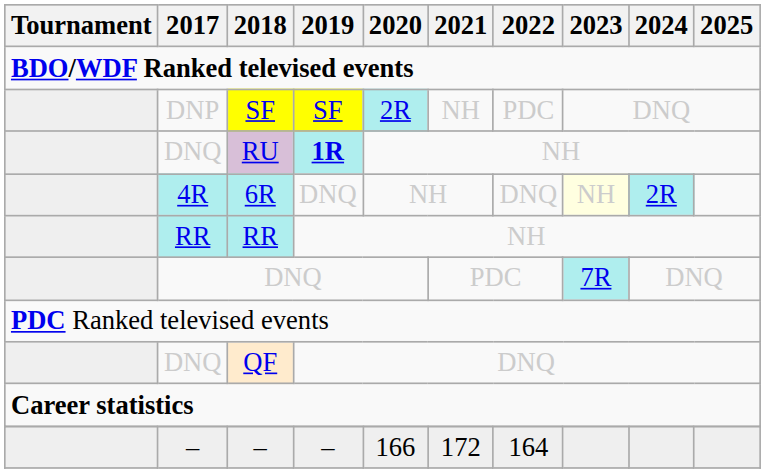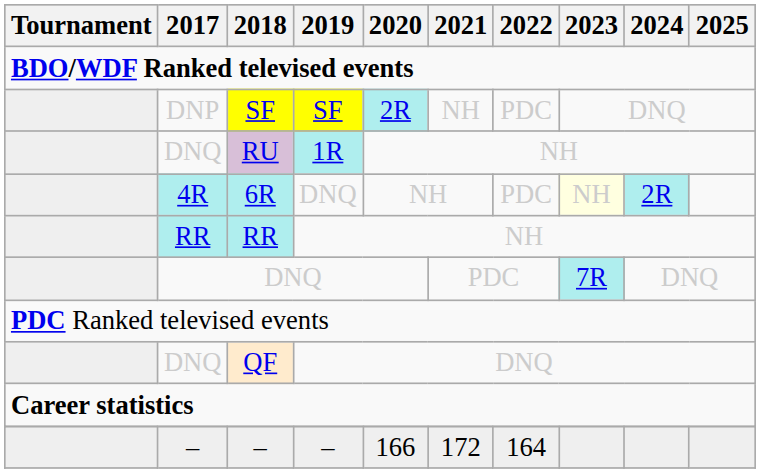(328, 151) bold -> (328, 151) normal
(528, 194) DNQ -> (526, 194) PDC
